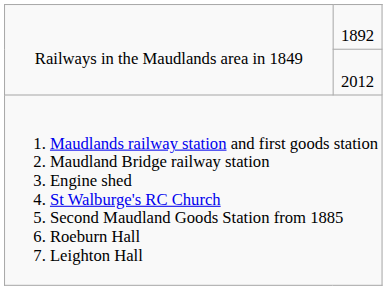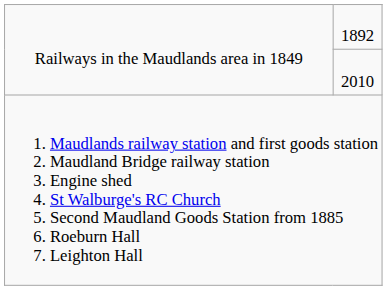(358, 81) 2012 -> (358, 81) 2010
